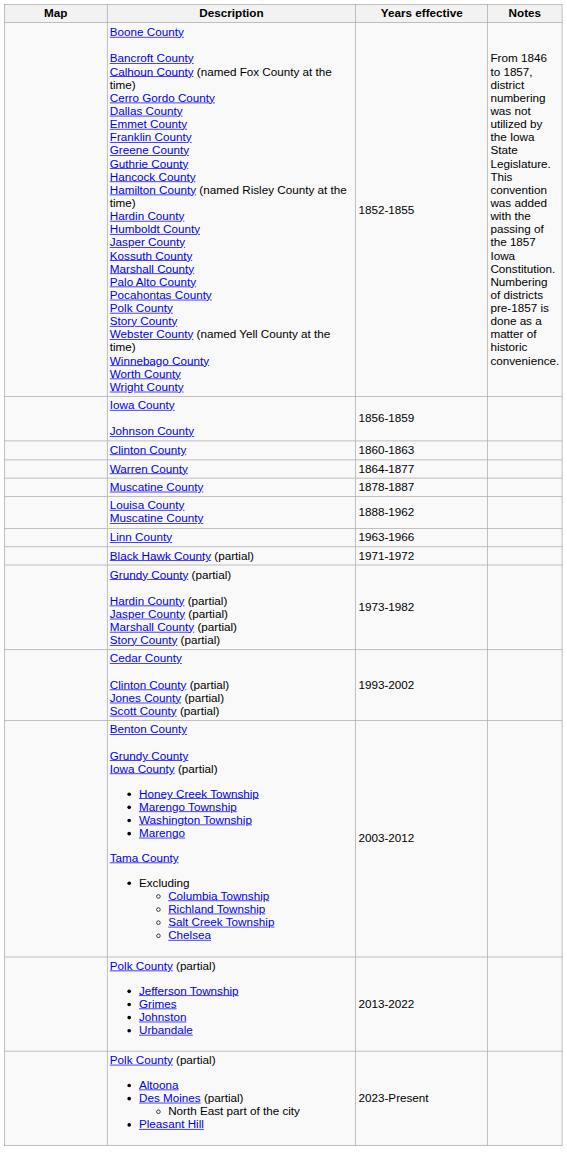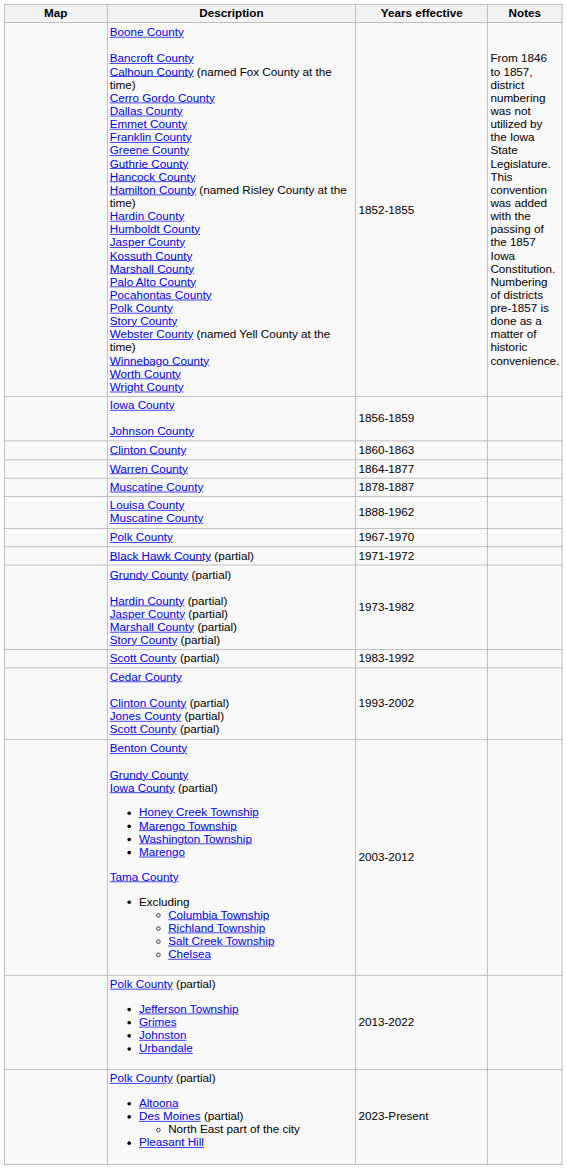- row: (141, 537)
+ row: (141, 537)
+ row: (165, 658)
